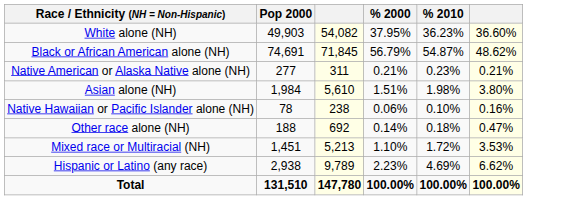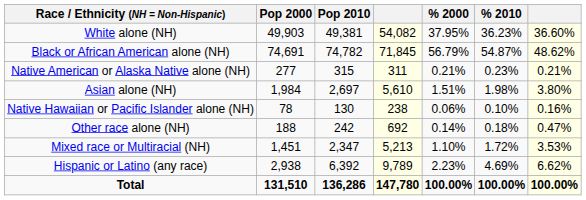+ column: (344, 14)
